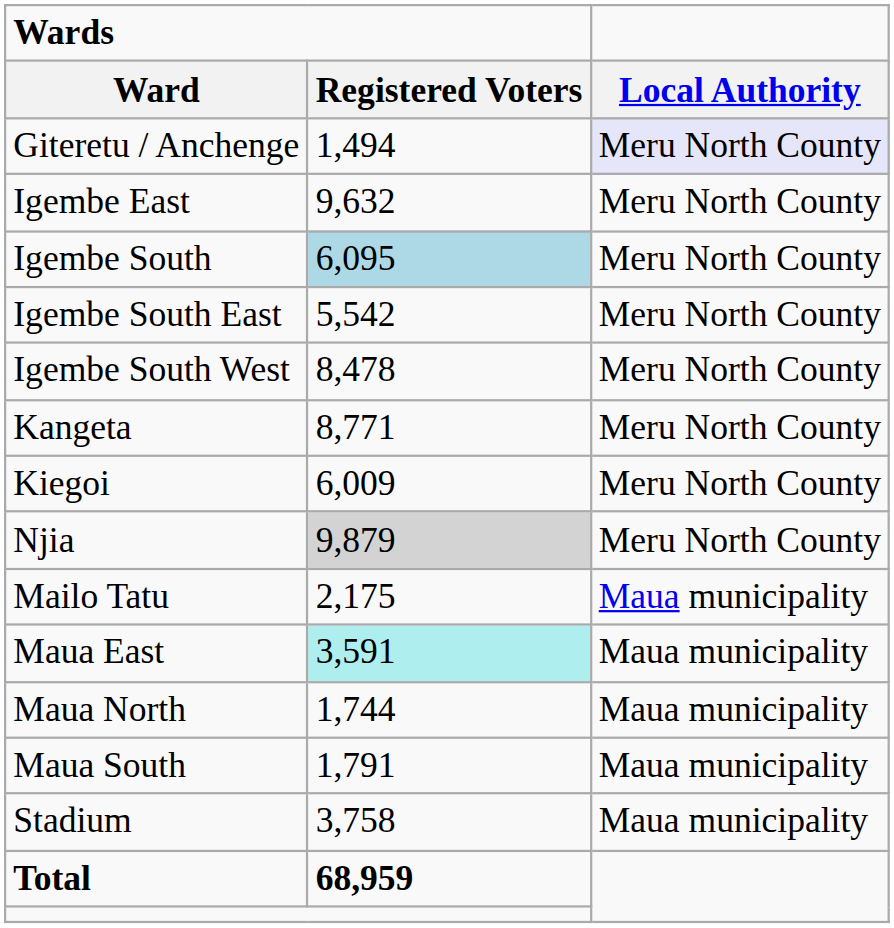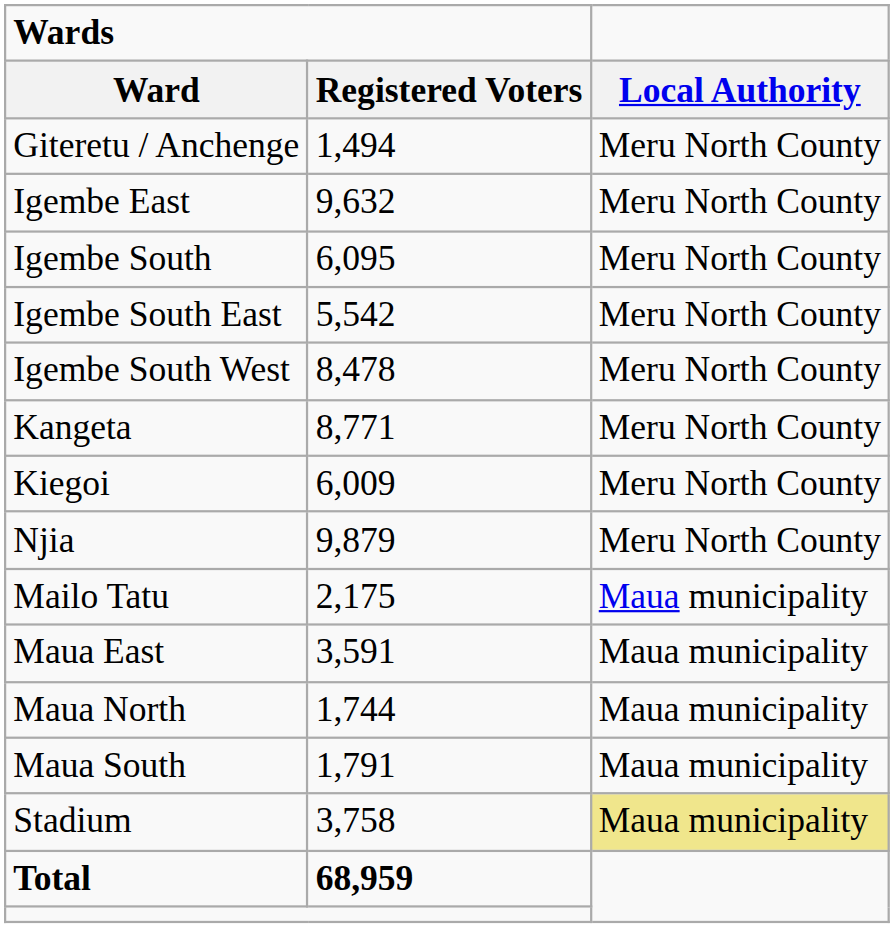(740, 145) lavender background -> (740, 145) no background
(356, 257) lightblue background -> (356, 257) no background
(356, 539) lightgrey background -> (356, 539) no background
(356, 652) paleturquoise background -> (356, 652) no background
(733, 821) no background -> (733, 821) khaki background
